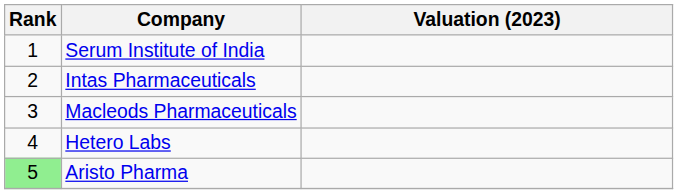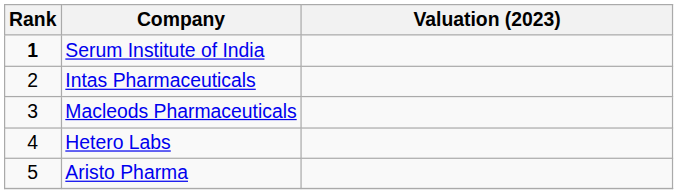(33, 50) normal -> (33, 50) bold
(33, 173) lightgreen background -> (33, 173) no background
